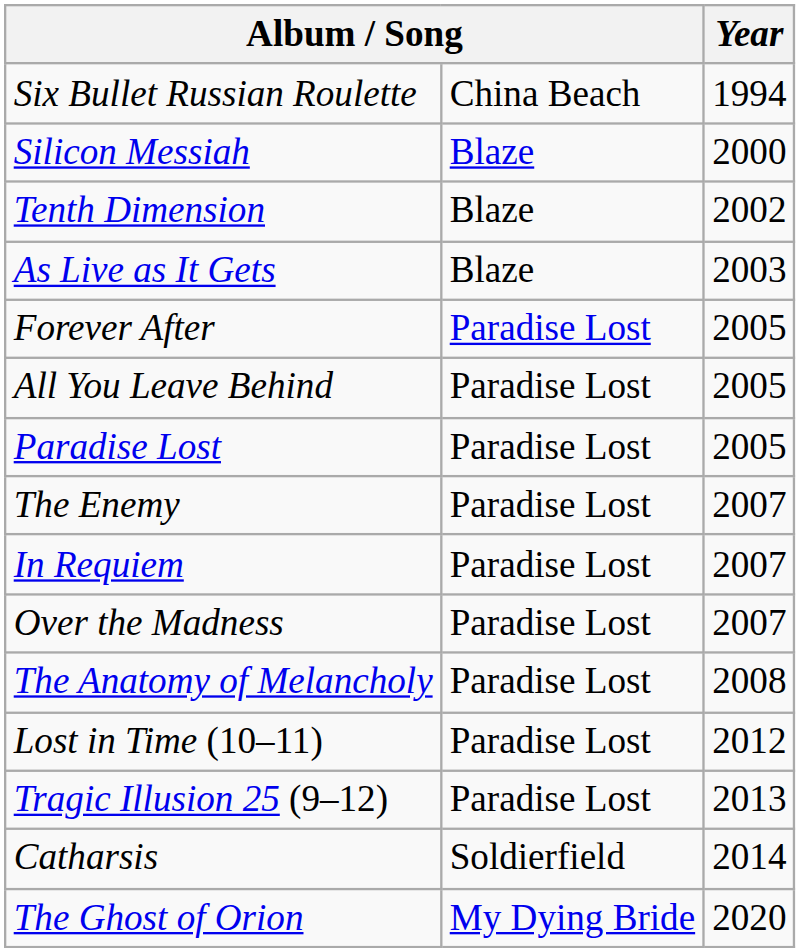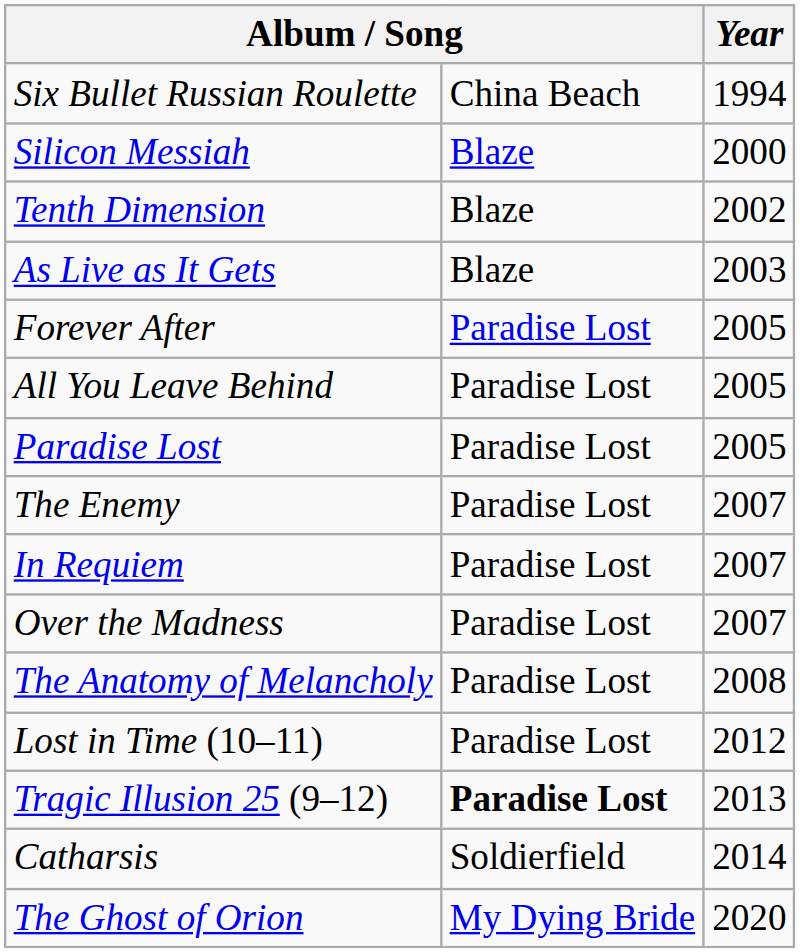(550, 799) normal -> (559, 799) bold
